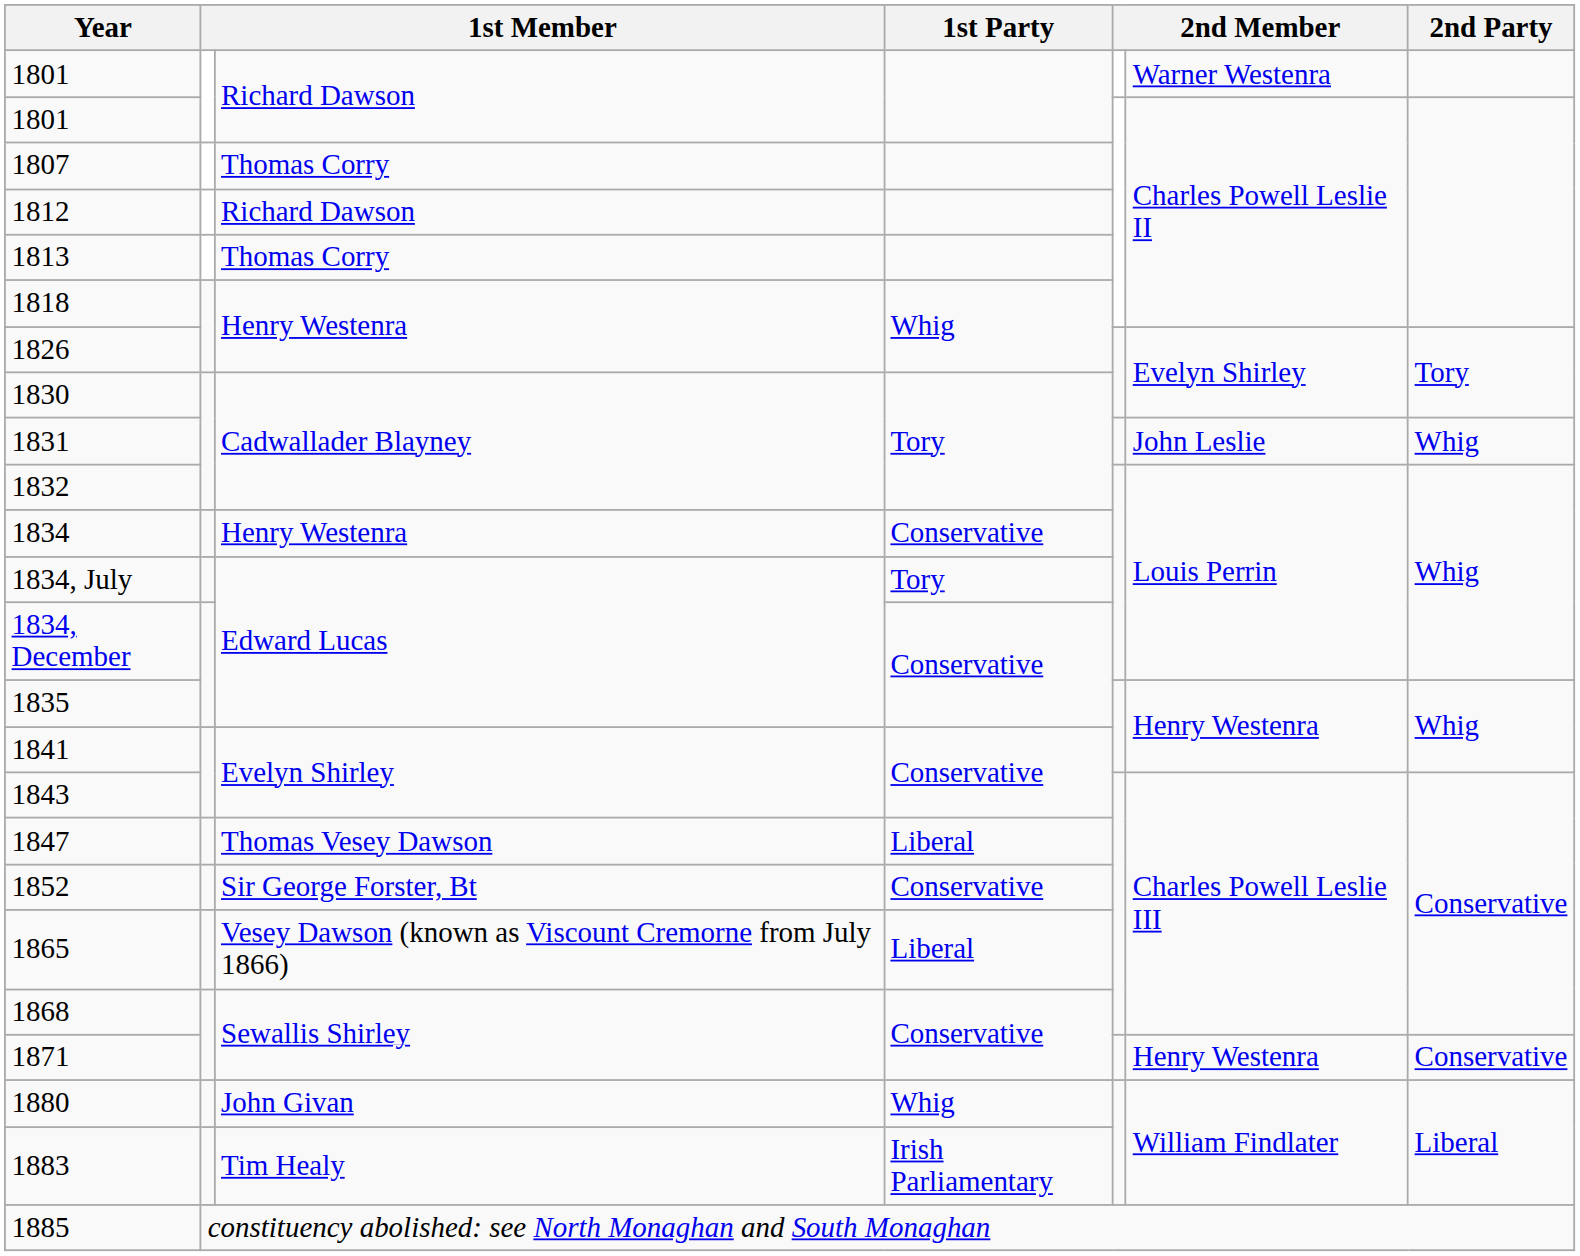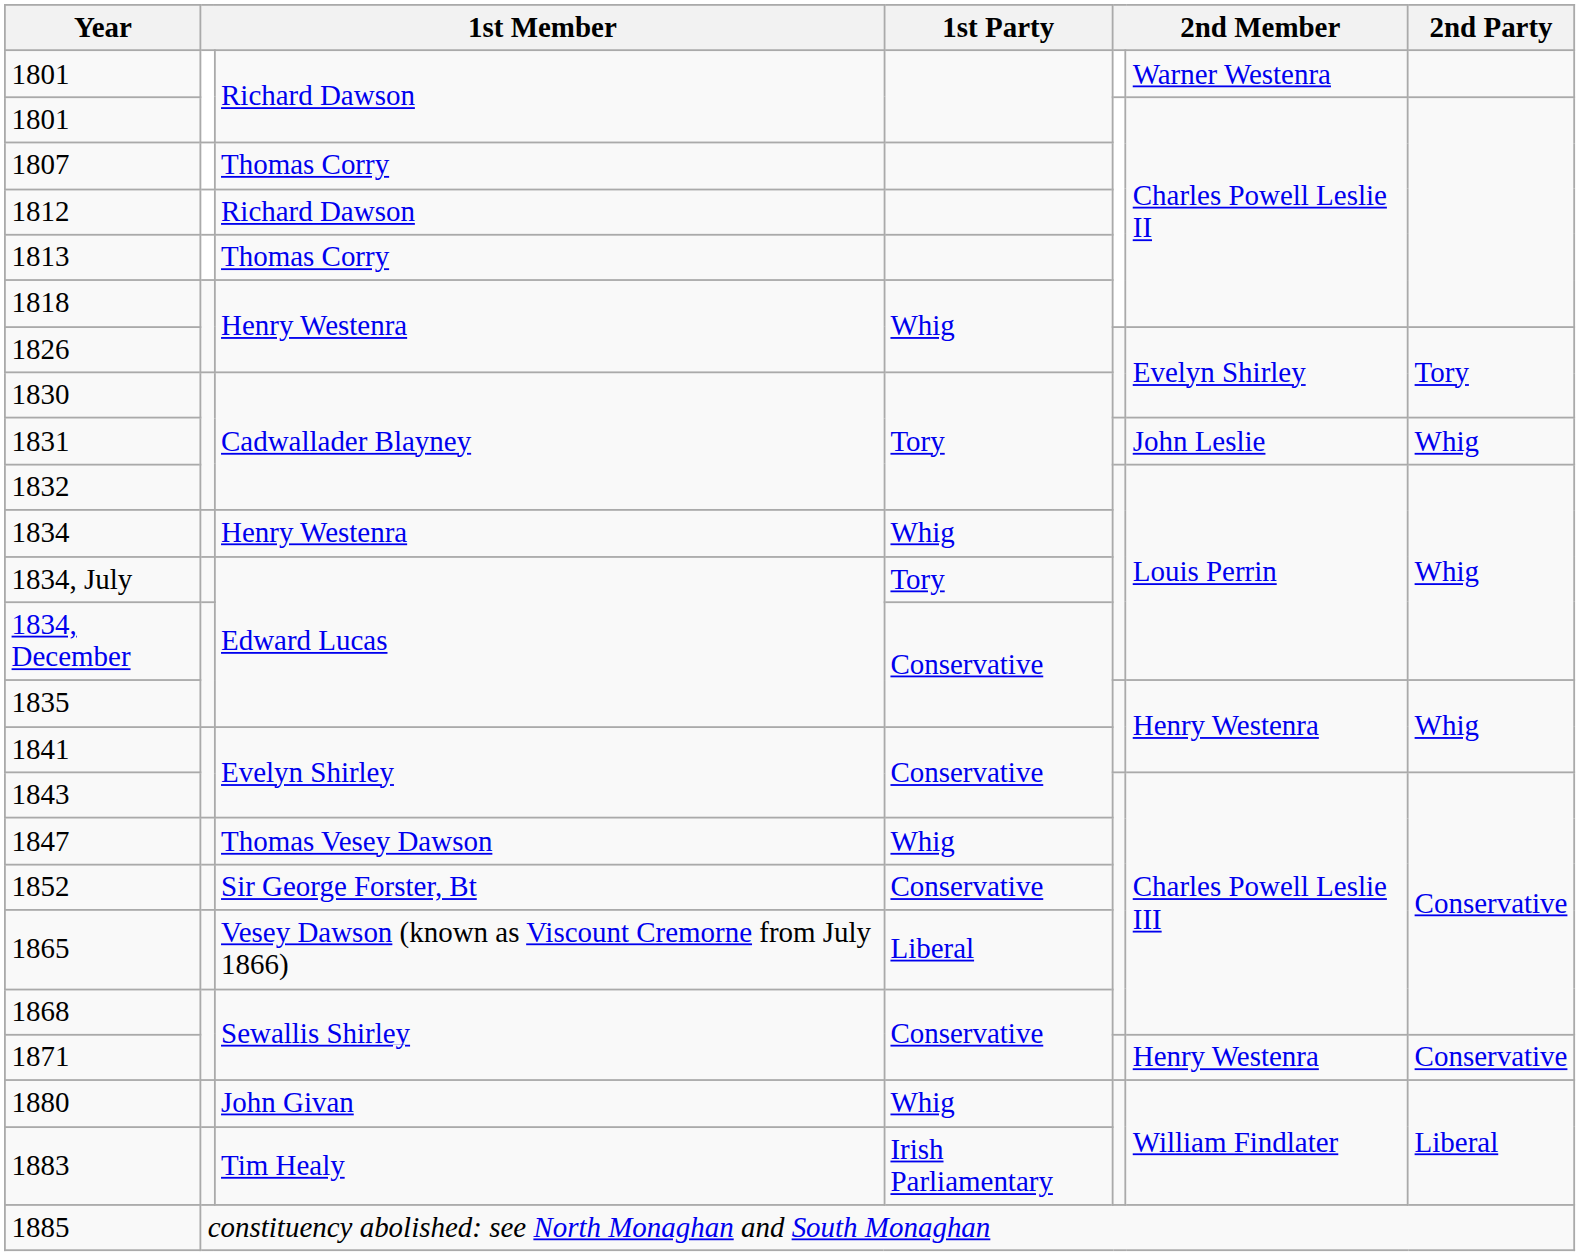(967, 532) Conservative -> (923, 532) Whig
(932, 840) Liberal -> (923, 840) Whig
